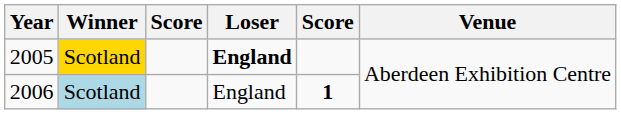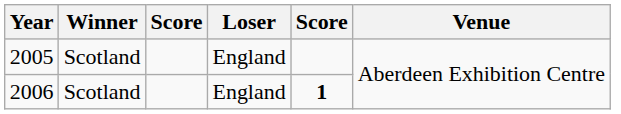(102, 56) gold background -> (102, 56) no background
(252, 56) bold -> (249, 56) normal
(102, 91) lightblue background -> (102, 91) no background
